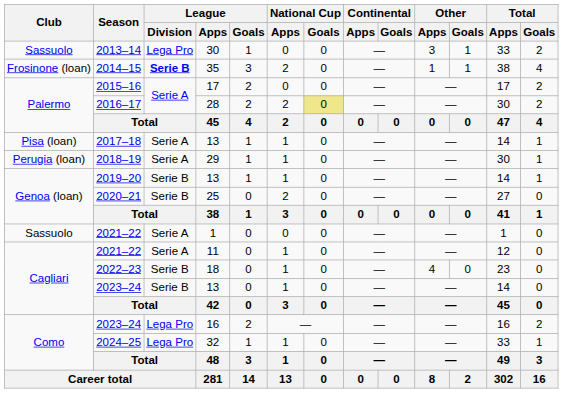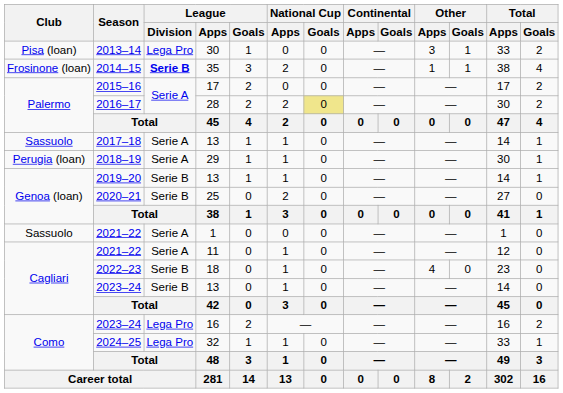(49, 50) Sassuolo -> (49, 50) Pisa (loan)
(49, 141) Pisa (loan) -> (49, 141) Sassuolo
